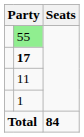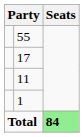(23, 36) lightgreen background -> (23, 36) no background
(23, 57) bold -> (23, 57) normal
(53, 121) no background -> (53, 121) lightgreen background
